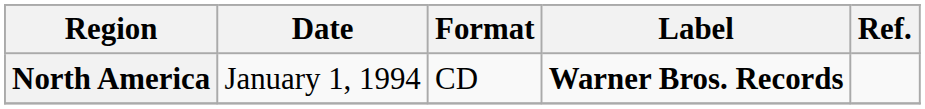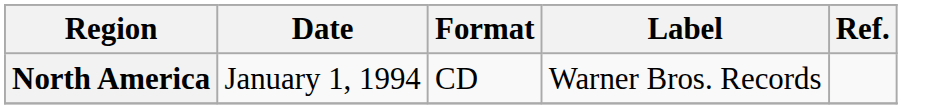(696, 77) bold -> (685, 77) normal
